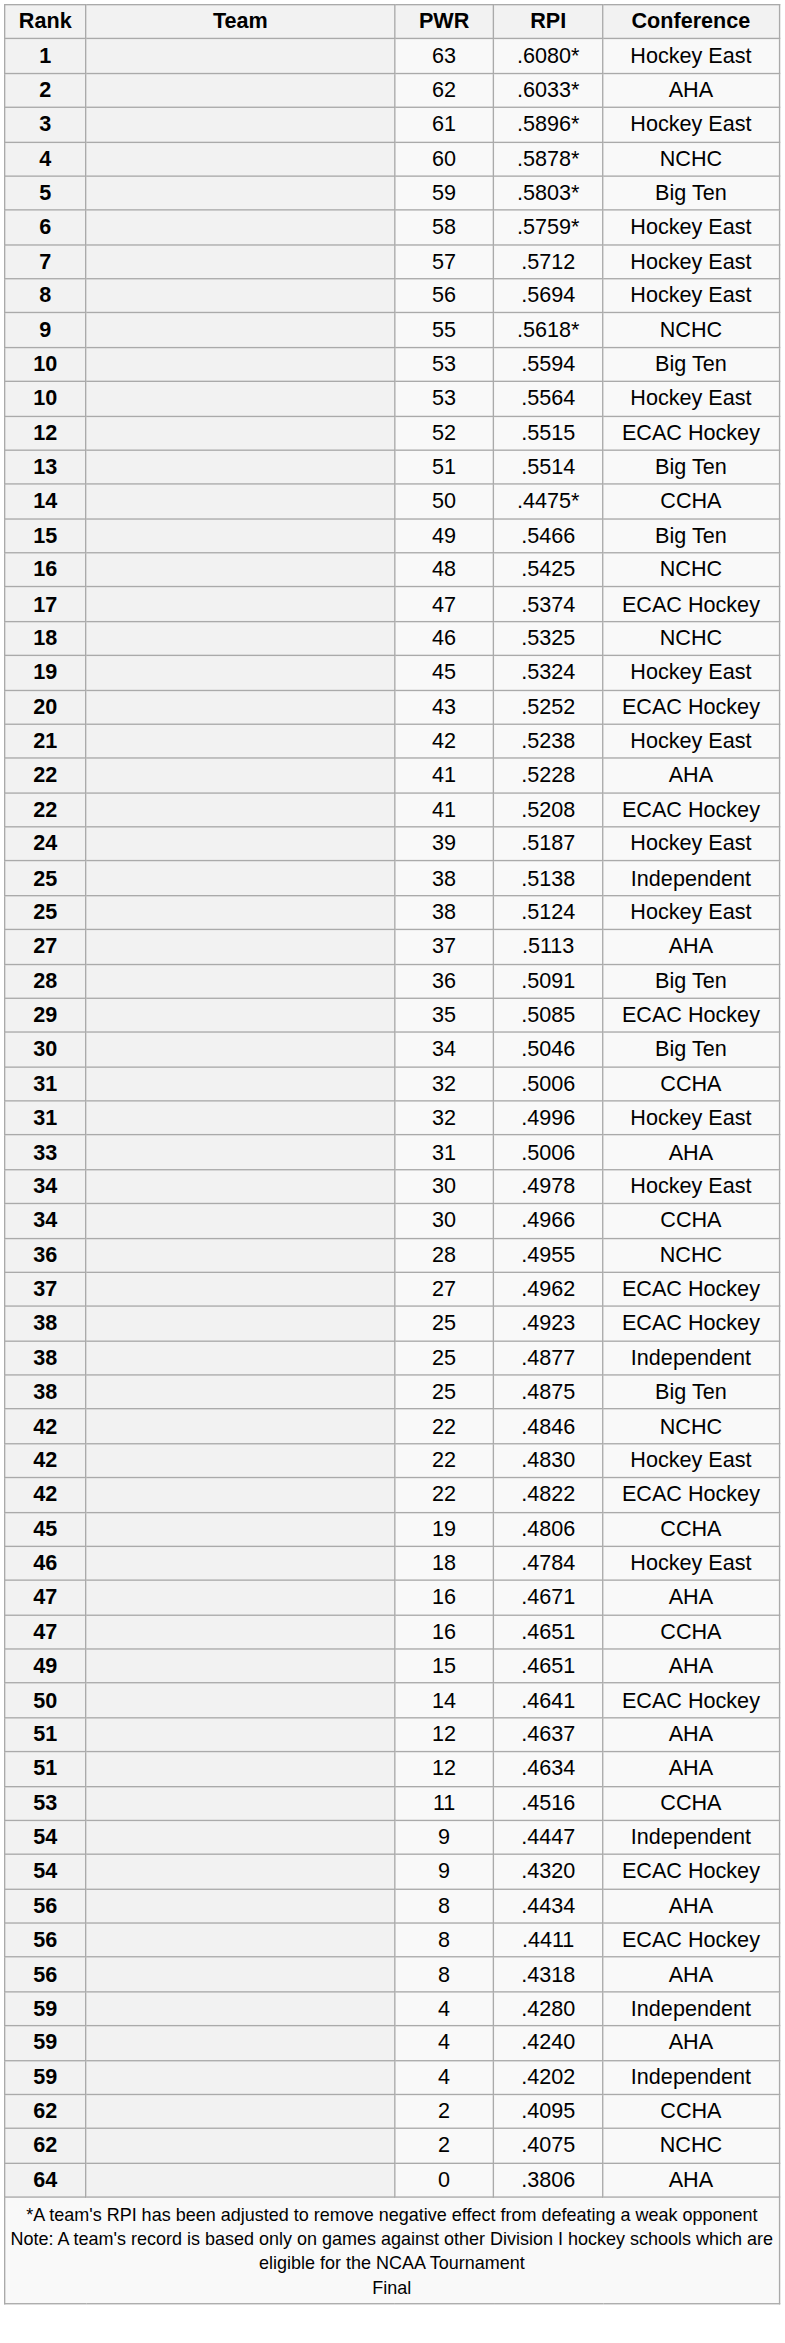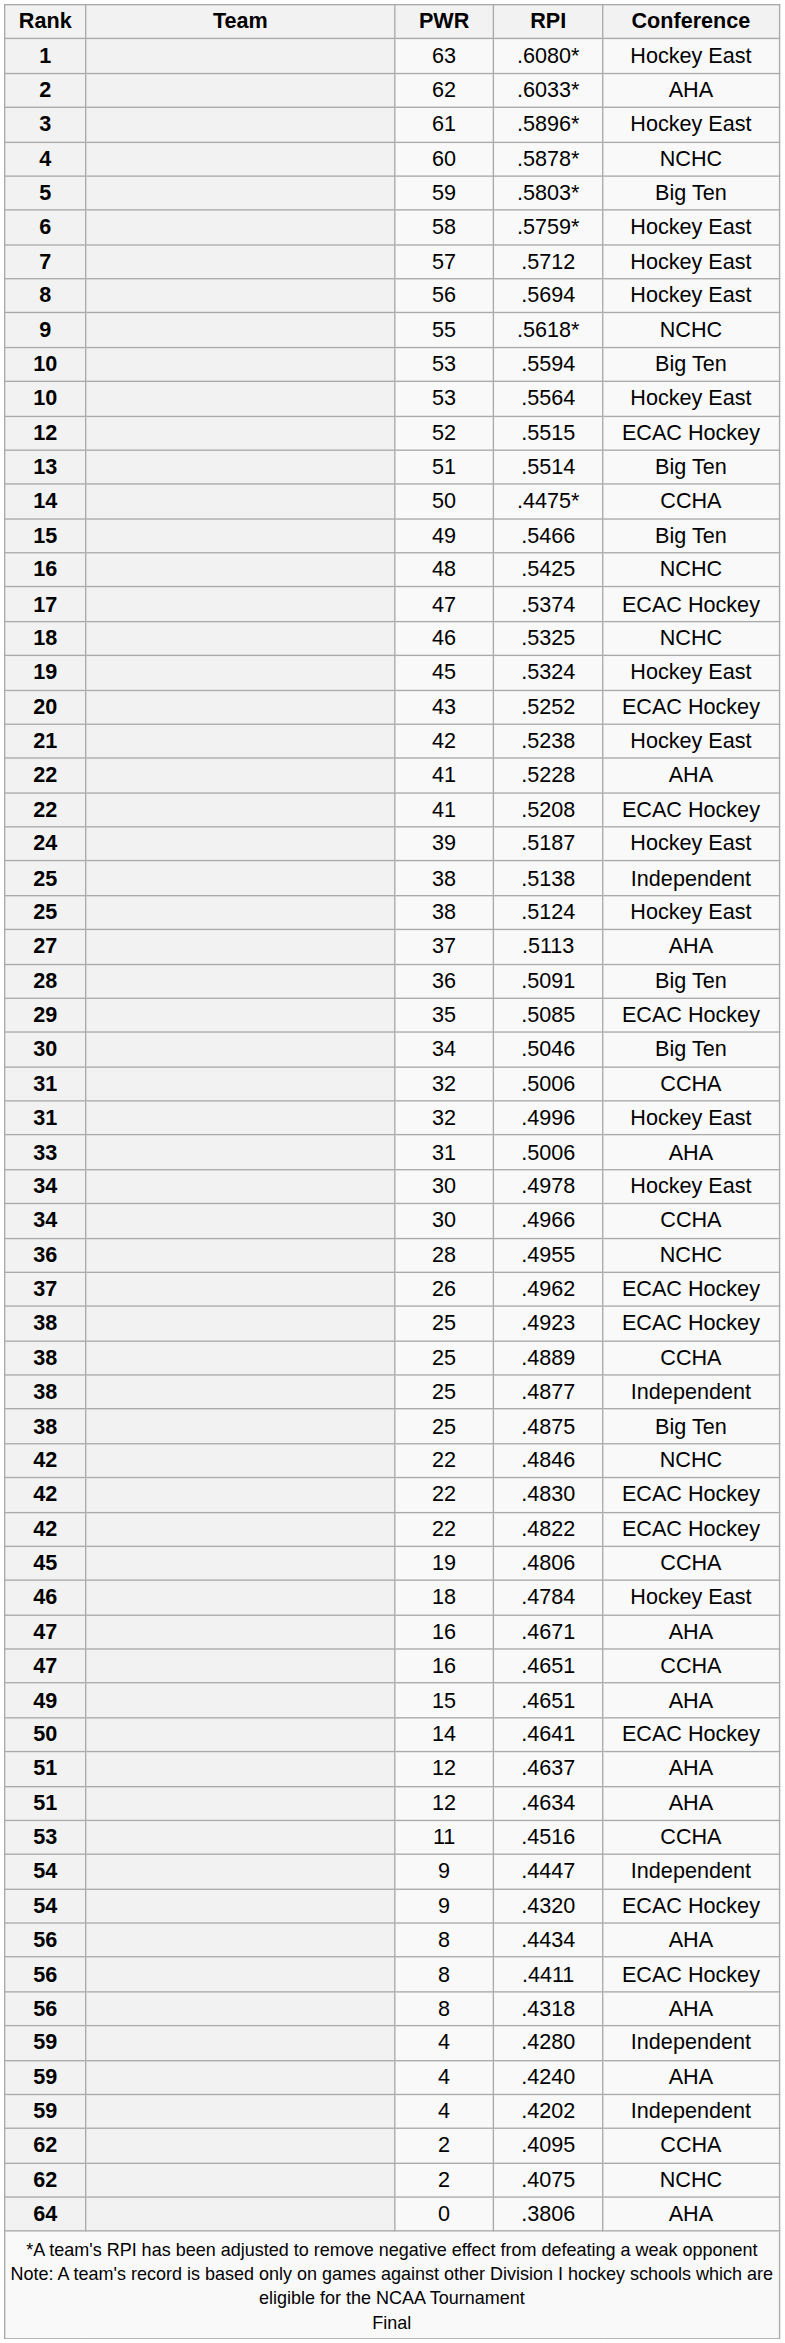(444, 1289) 27 -> (444, 1289) 26
+ row: (45, 1357)
(691, 1460) Hockey East -> (691, 1494) ECAC Hockey
